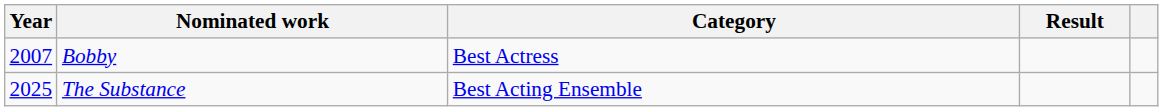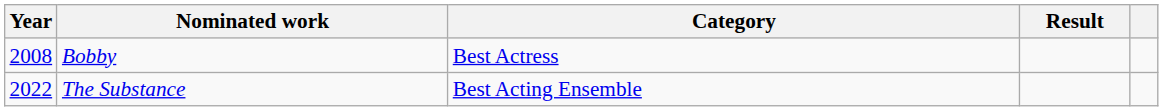(31, 55) 2007 -> (31, 55) 2008
(31, 88) 2025 -> (31, 88) 2022
